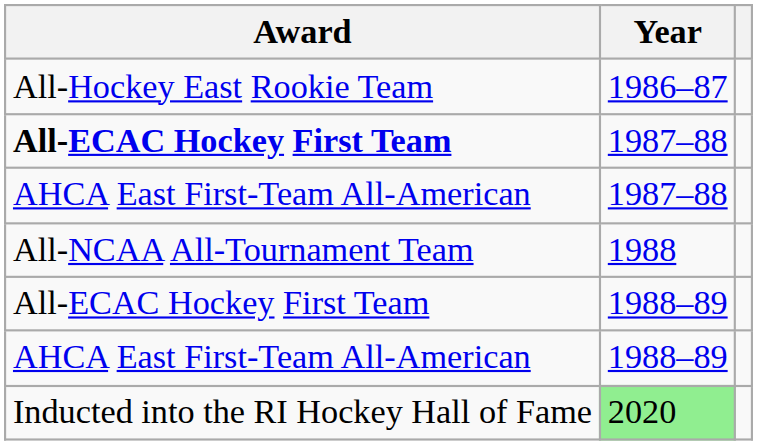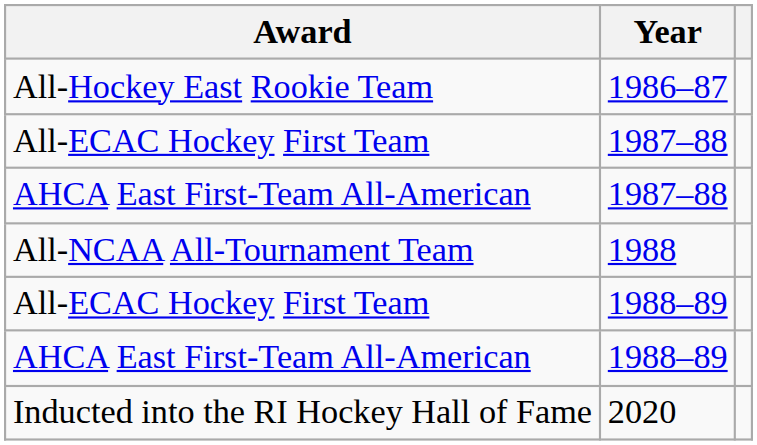(232, 140) bold -> (221, 140) normal
(642, 411) lightgreen background -> (642, 411) no background
